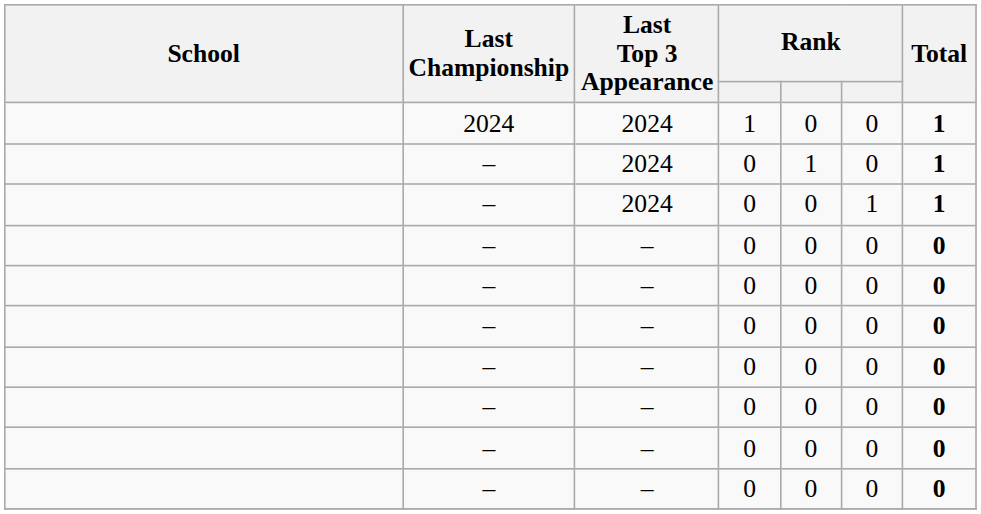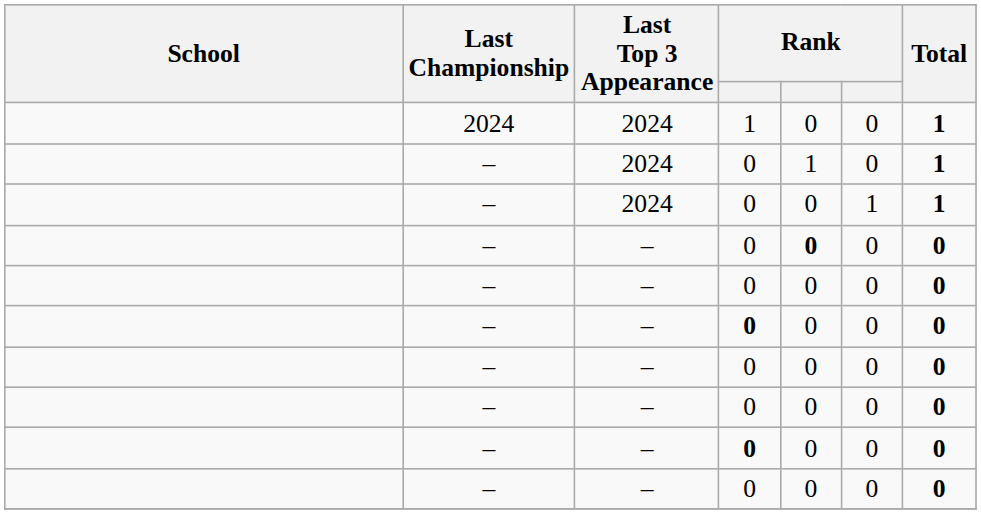(811, 244) normal -> (811, 244) bold
(750, 326) normal -> (750, 326) bold
(750, 447) normal -> (750, 447) bold
